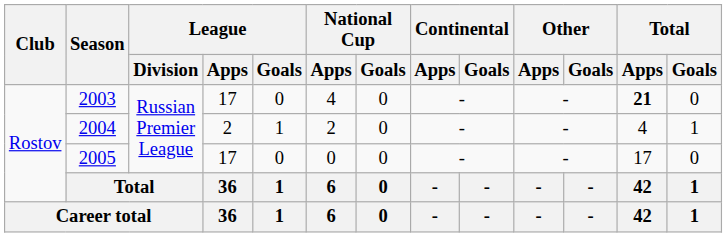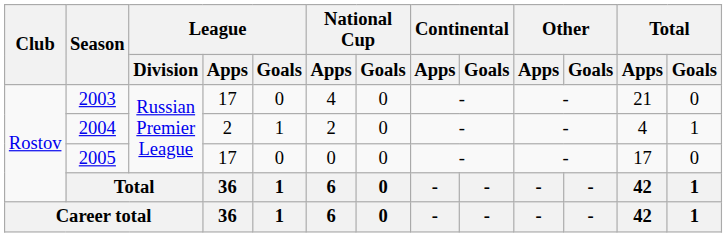(642, 98) bold -> (642, 98) normal
